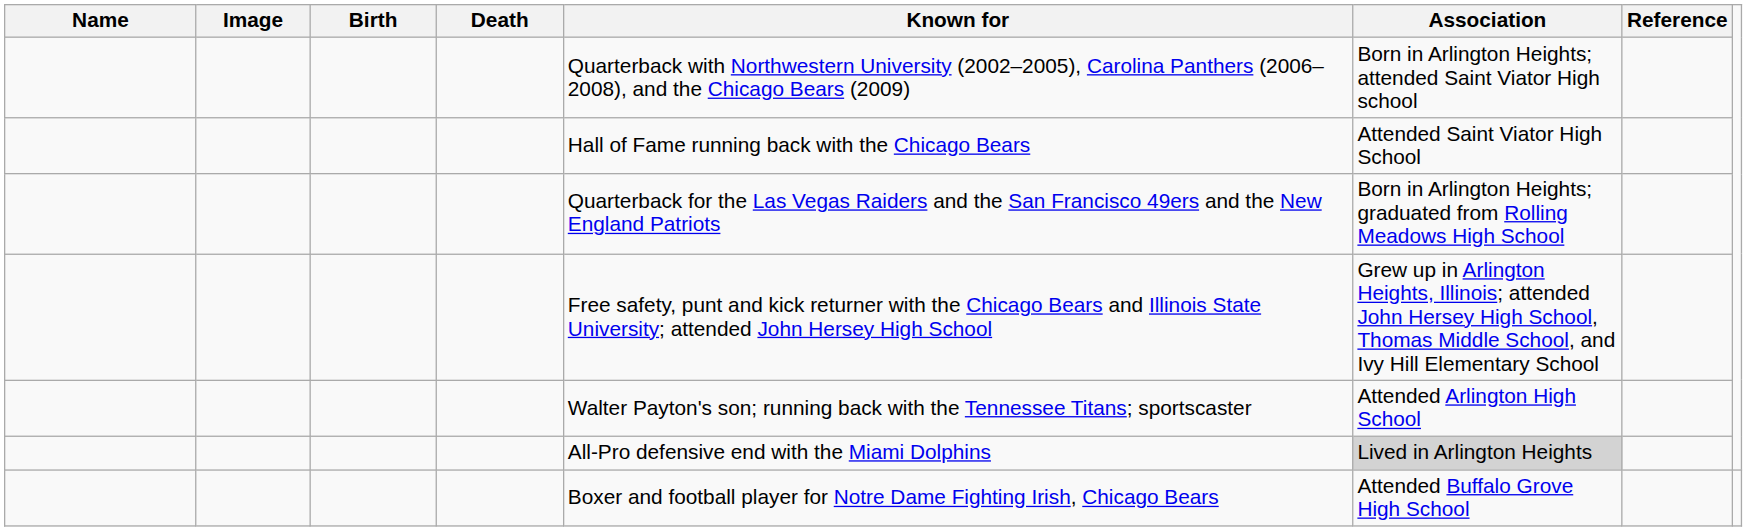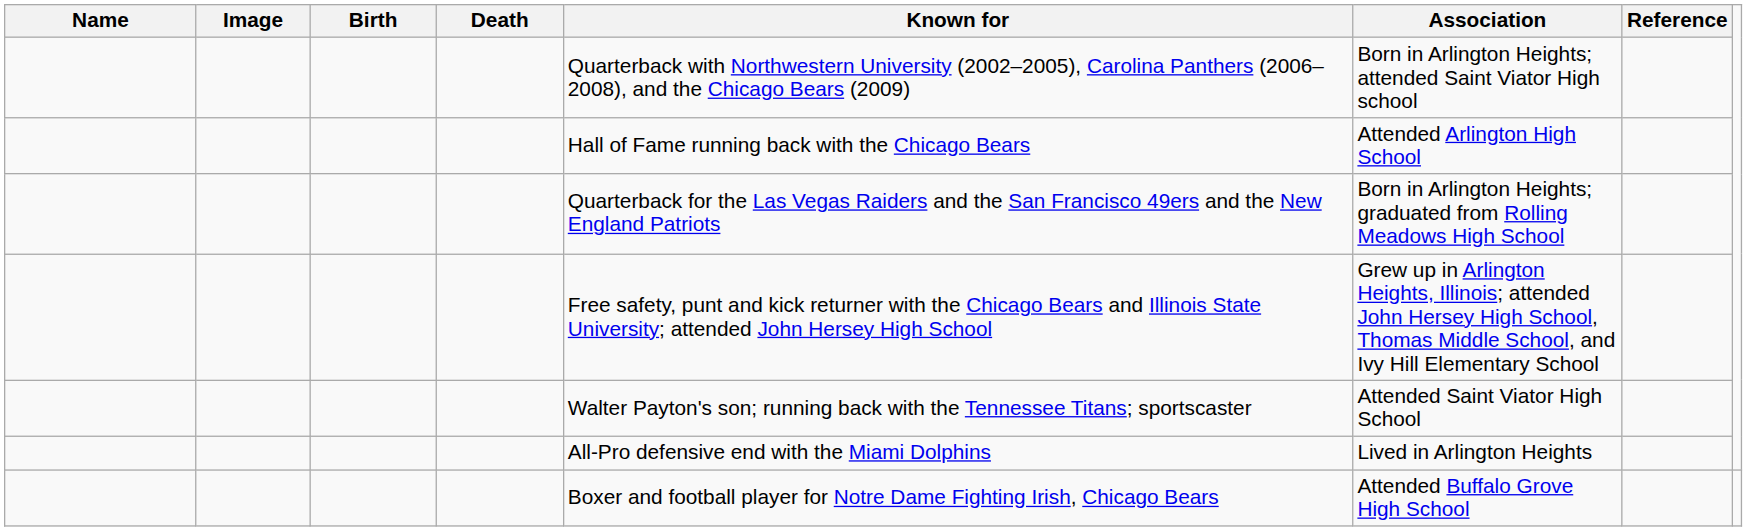(1480, 145) Attended Saint Viator High School -> (1467, 145) Attended Arlington High School
(1467, 408) Attended Arlington High School -> (1480, 408) Attended Saint Viator High School
(1475, 452) lightgrey background -> (1475, 452) no background
